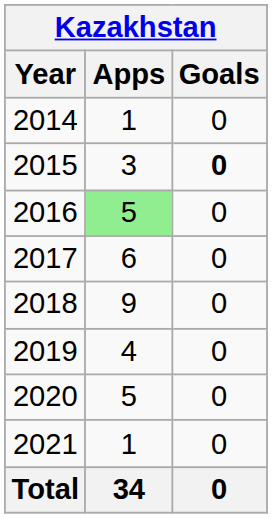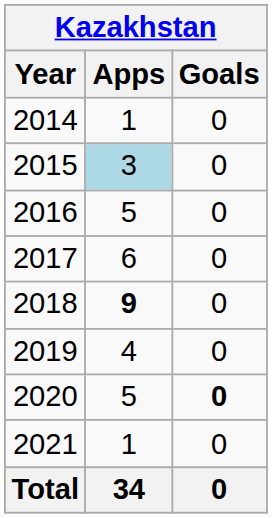(129, 166) no background -> (129, 166) lightblue background
(219, 166) bold -> (219, 166) normal
(129, 212) lightgreen background -> (129, 212) no background
(129, 304) normal -> (129, 304) bold
(219, 397) normal -> (219, 397) bold
